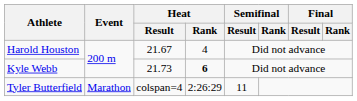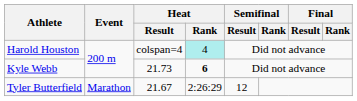(159, 50) 21.67 -> (159, 50) colspan=4
(205, 50) no background -> (205, 50) paleturquoise background
(159, 87) colspan=4 -> (159, 87) 21.67
(242, 87) 11 -> (242, 87) 12
